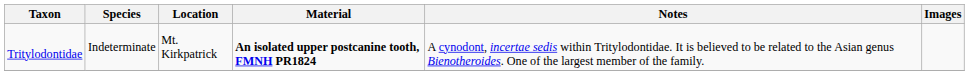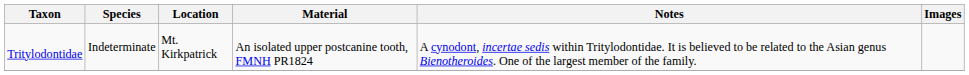(327, 53) bold -> (322, 53) normal
